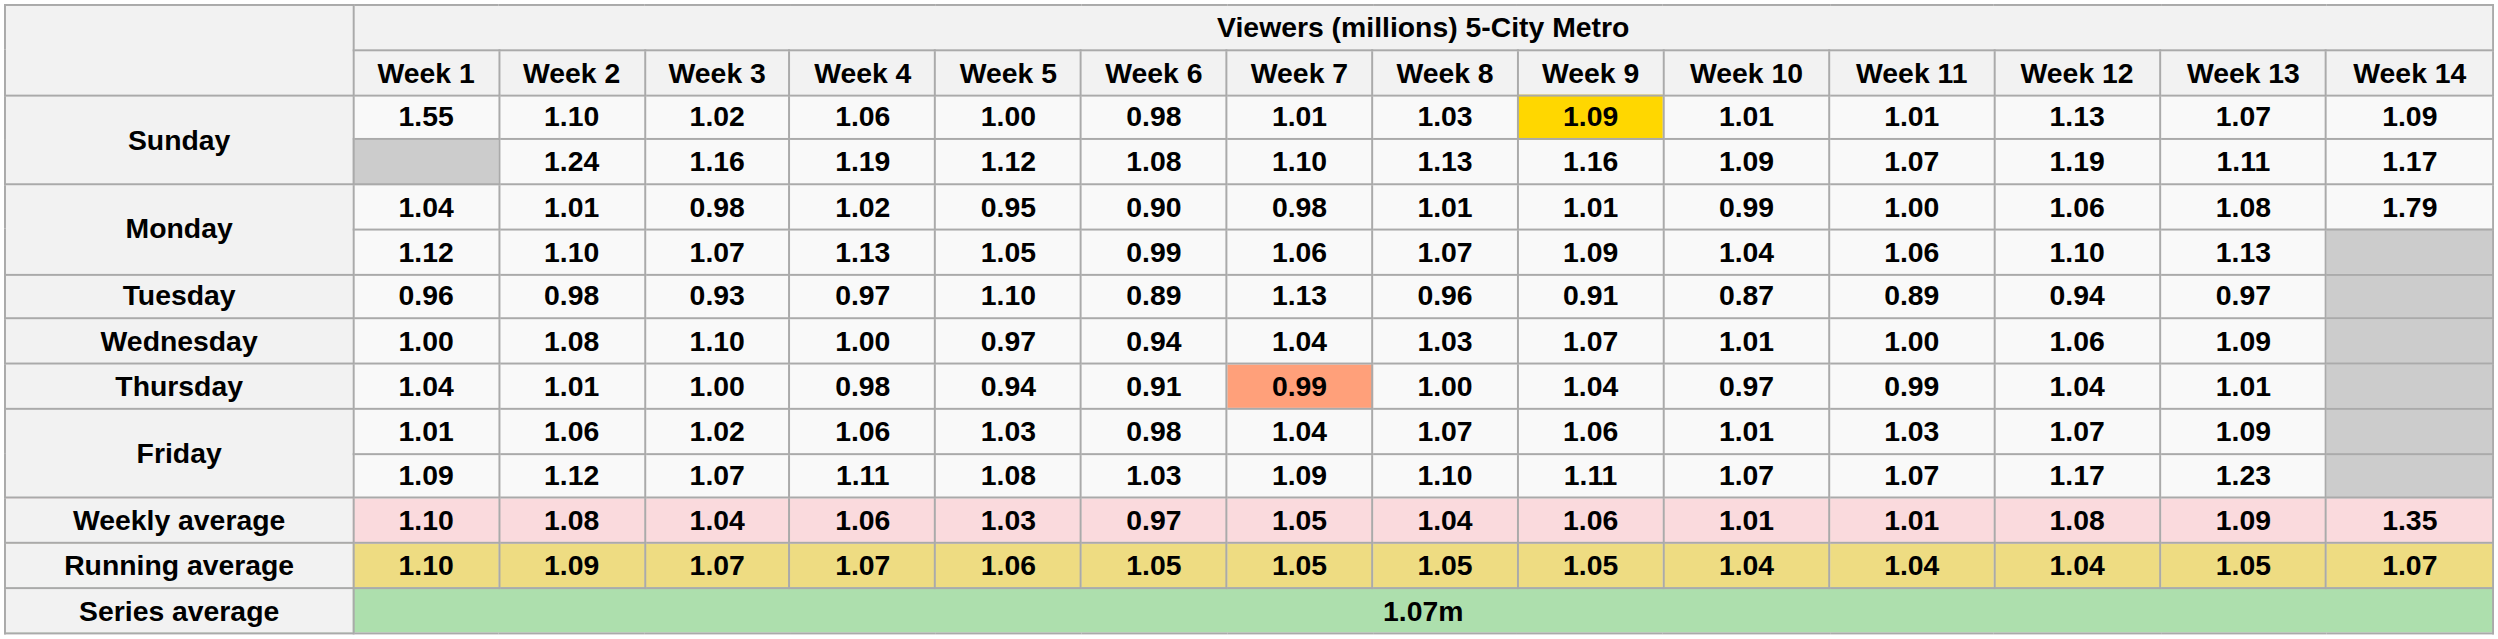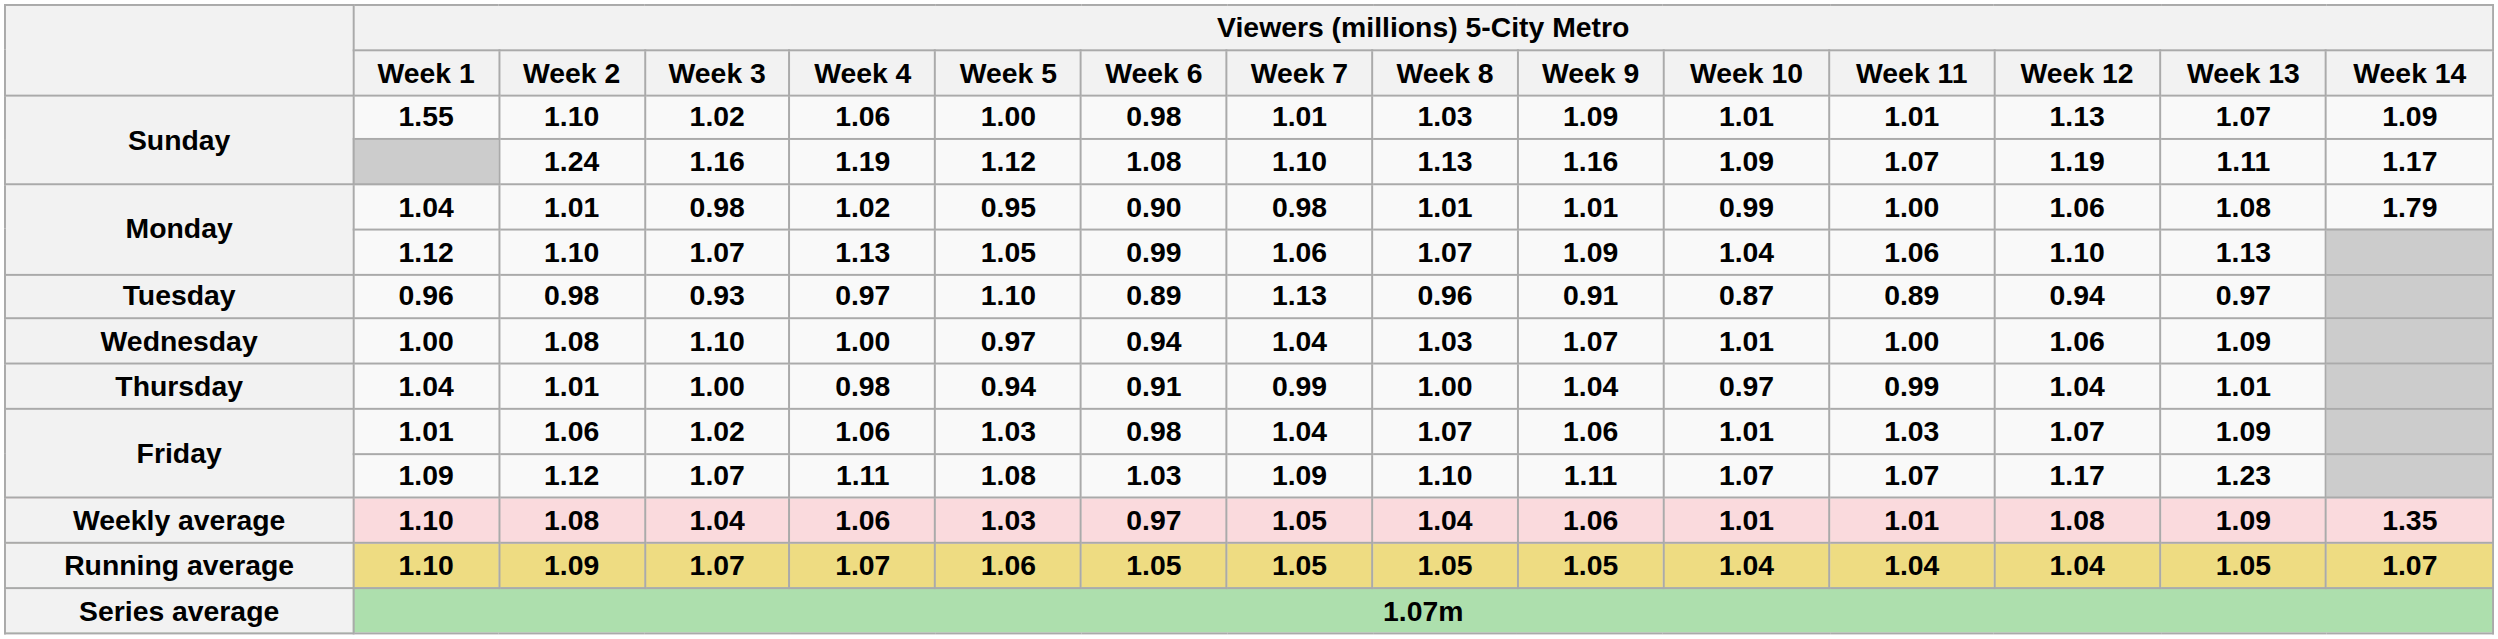(1591, 117) gold background -> (1591, 117) no background
(1299, 386) lightsalmon background -> (1299, 386) no background
